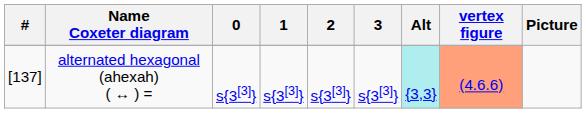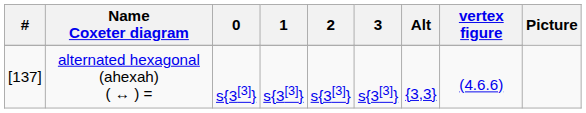(421, 94) paleturquoise background -> (421, 94) no background
(481, 85) lightsalmon background -> (481, 85) no background
